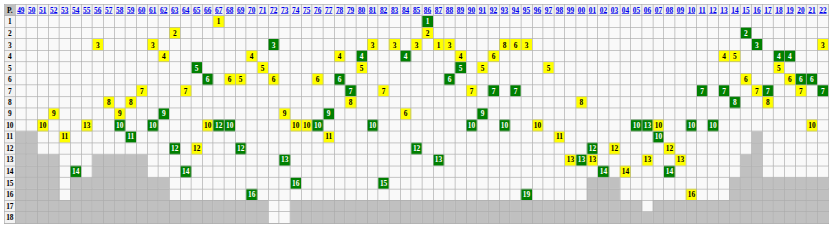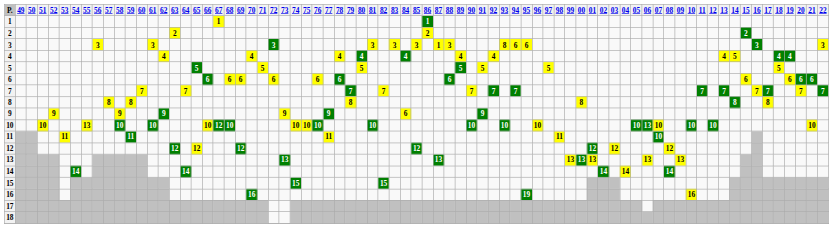(527, 45) 3 -> (527, 45) 6
(494, 56) 6 -> (494, 56) 4
(241, 79) 5 -> (241, 79) 6
(296, 183) 16 -> (296, 183) 15
